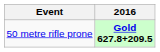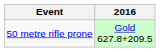(125, 33) bold -> (125, 33) normal
